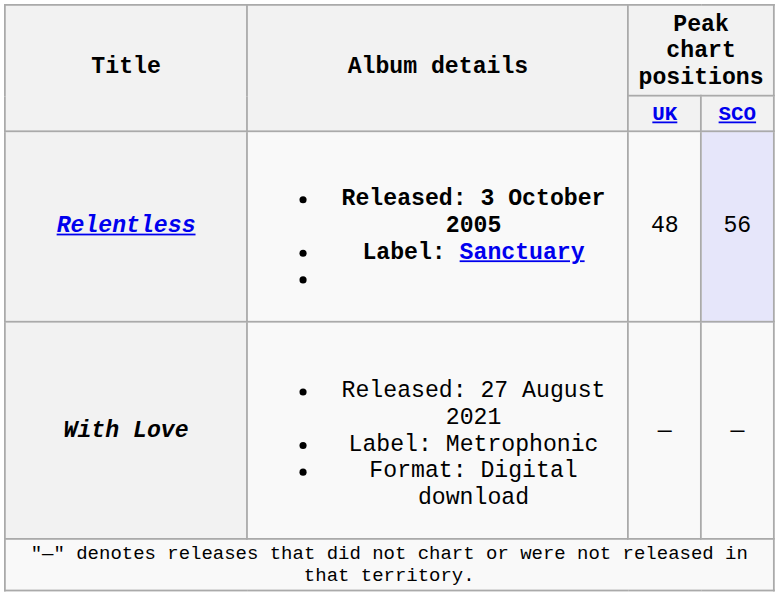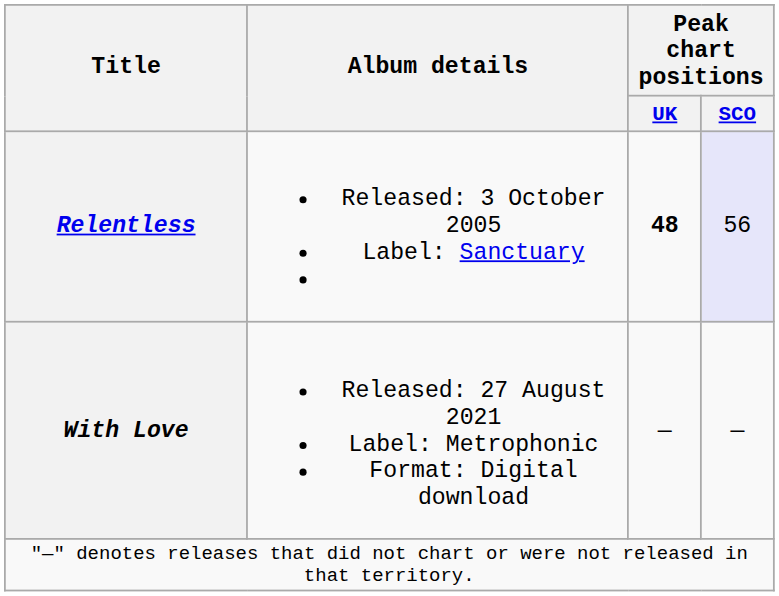(438, 240) bold -> (438, 240) normal
(665, 226) normal -> (665, 226) bold
